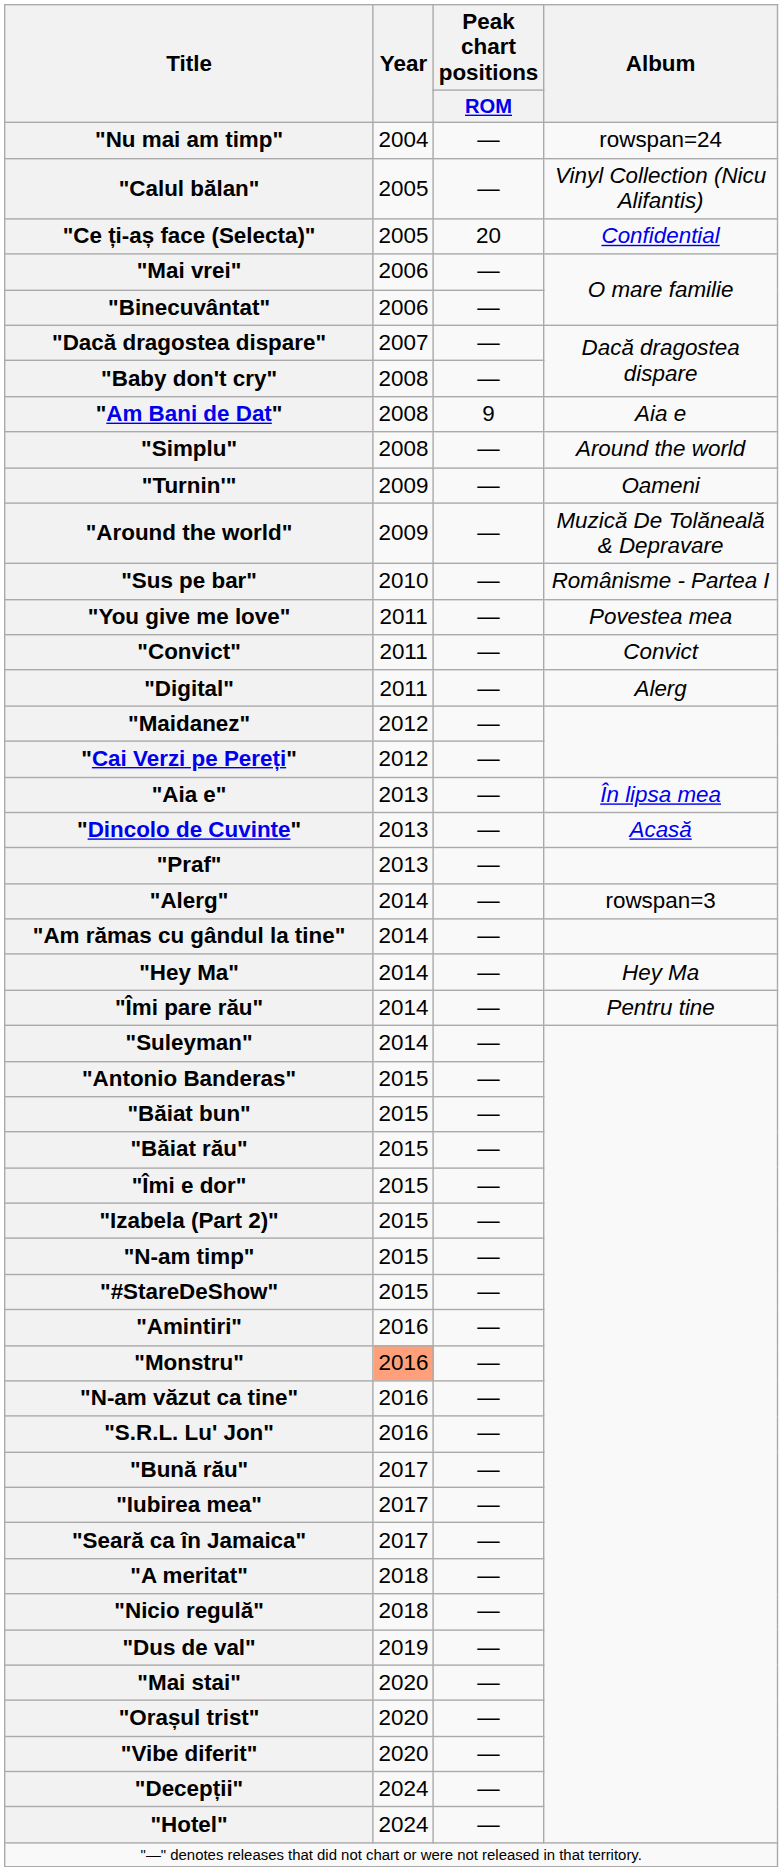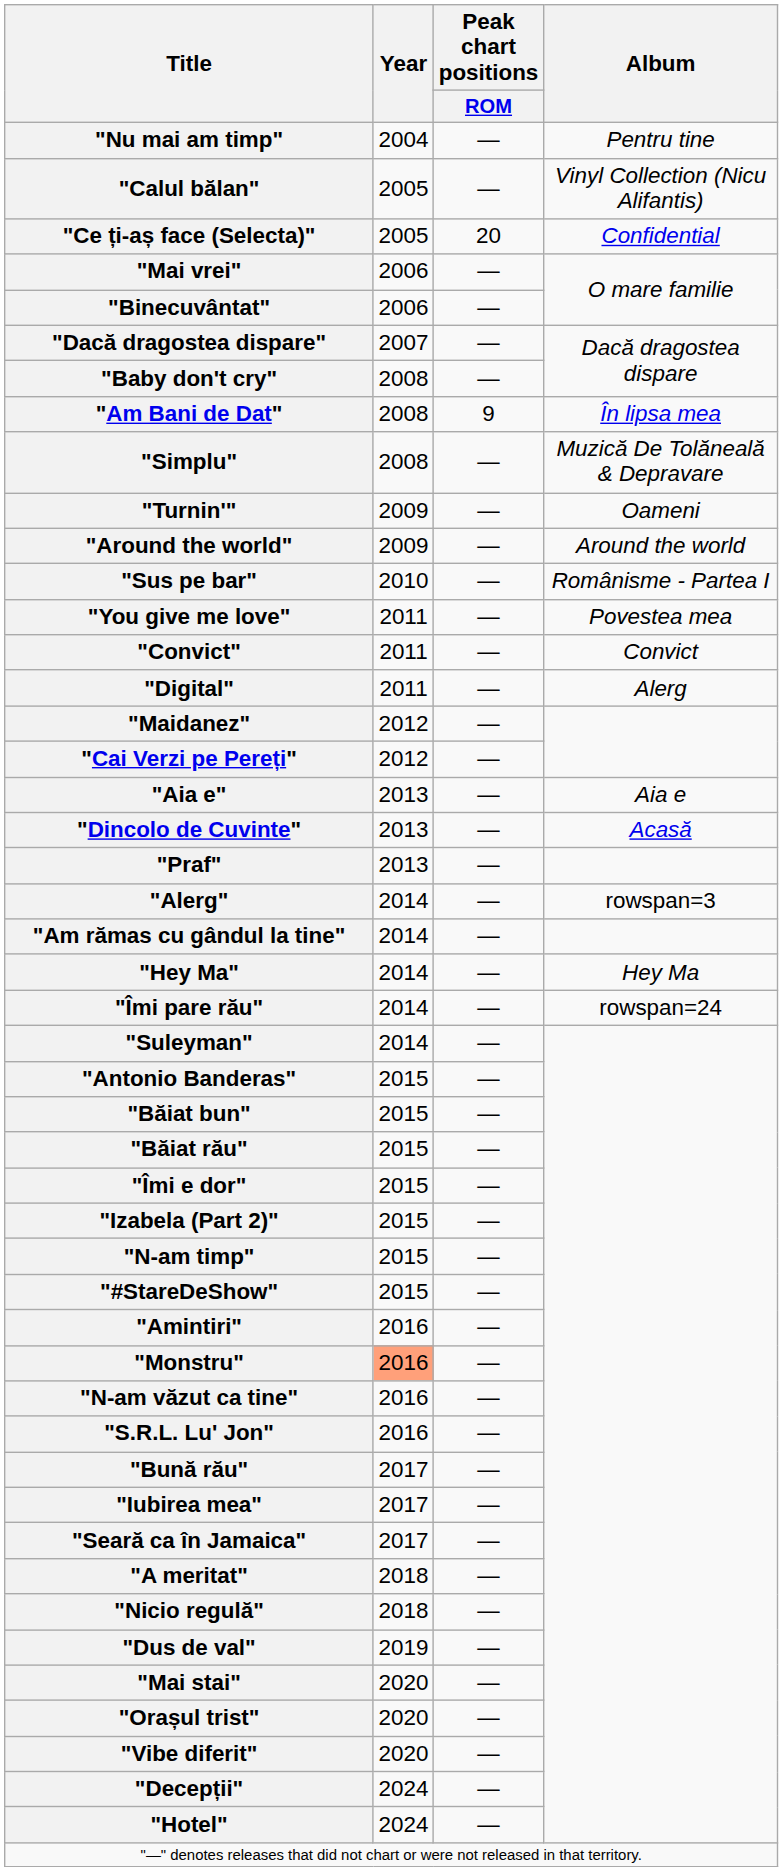(661, 140) rowspan=24 -> (661, 140) Pentru tine
(661, 413) Aia e -> (661, 413) În lipsa mea
(661, 449) Around the world -> (661, 462) Muzică De Tolăneală & Depravare
(661, 533) Muzică De Tolăneală & Depravare -> (661, 545) Around the world
(661, 794) În lipsa mea -> (661, 794) Aia e
(661, 1007) Pentru tine -> (661, 1007) rowspan=24
